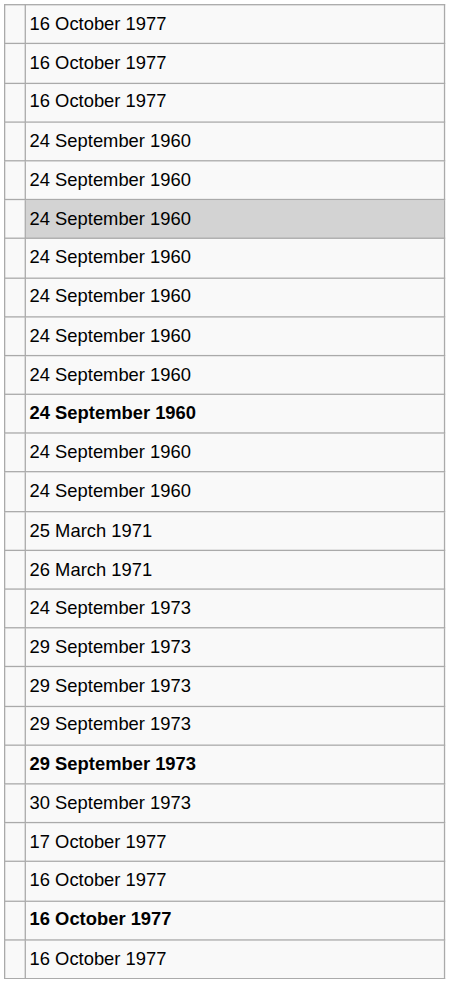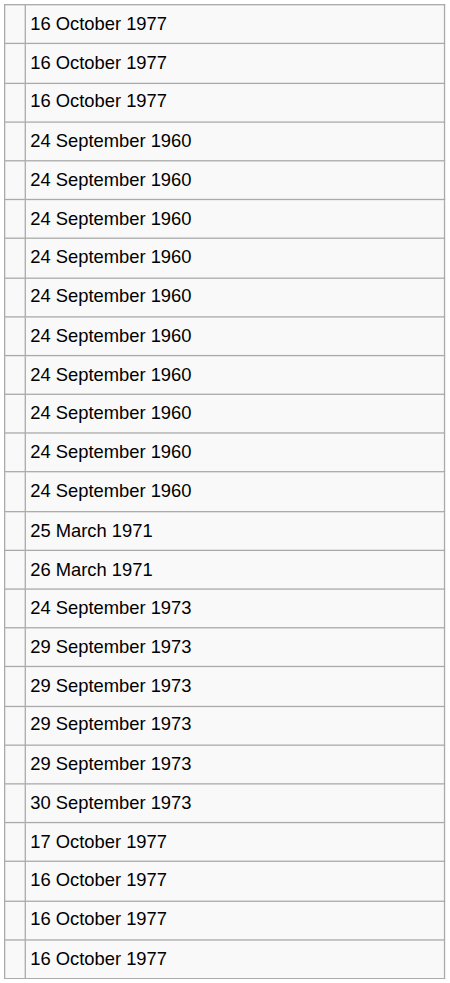(110, 218) lightgrey background -> (111, 218) no background
(113, 413) bold -> (111, 413) normal
(113, 763) bold -> (111, 763) normal
(101, 919) bold -> (99, 919) normal
